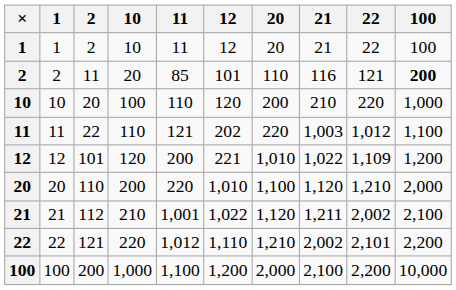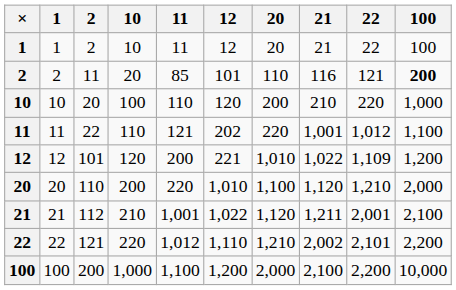(323, 130) 1,003 -> (323, 130) 1,001
(371, 214) 2,002 -> (371, 214) 2,001
